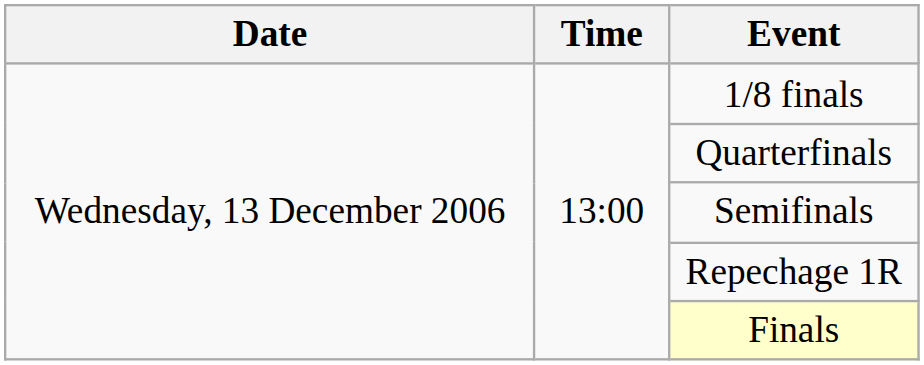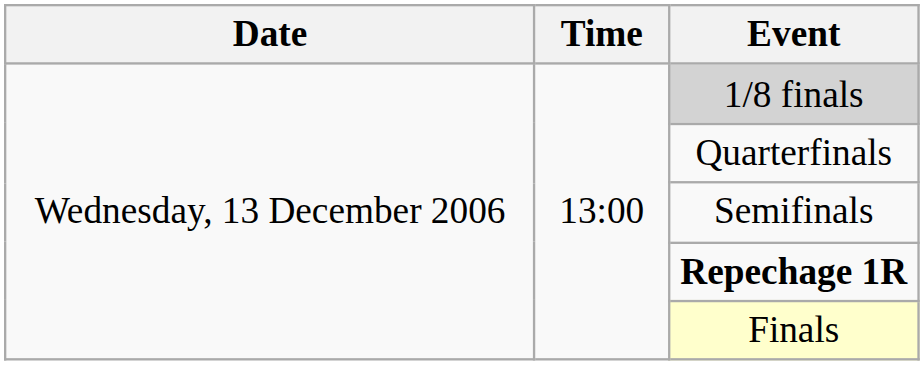(794, 93) no background -> (794, 93) lightgrey background
(794, 270) normal -> (794, 270) bold
